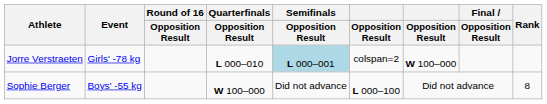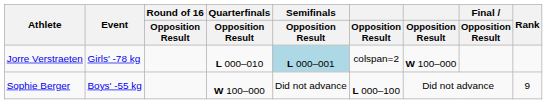(527, 86) 8 -> (527, 86) 9
